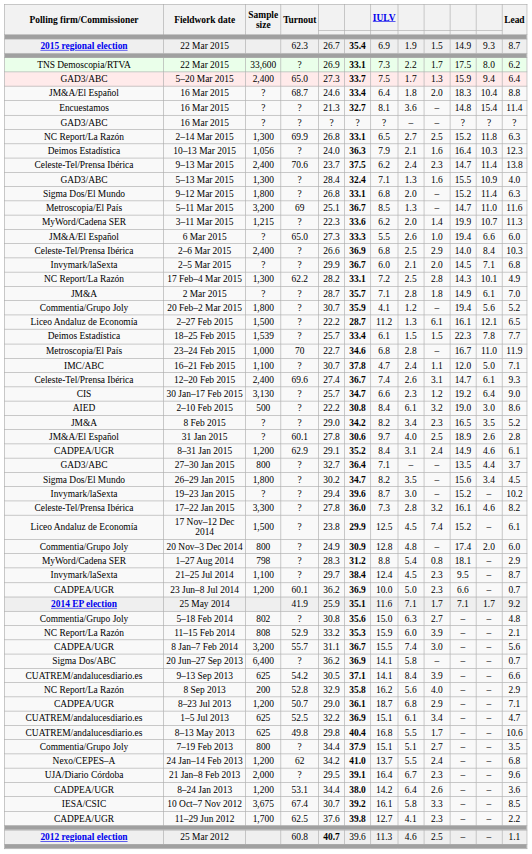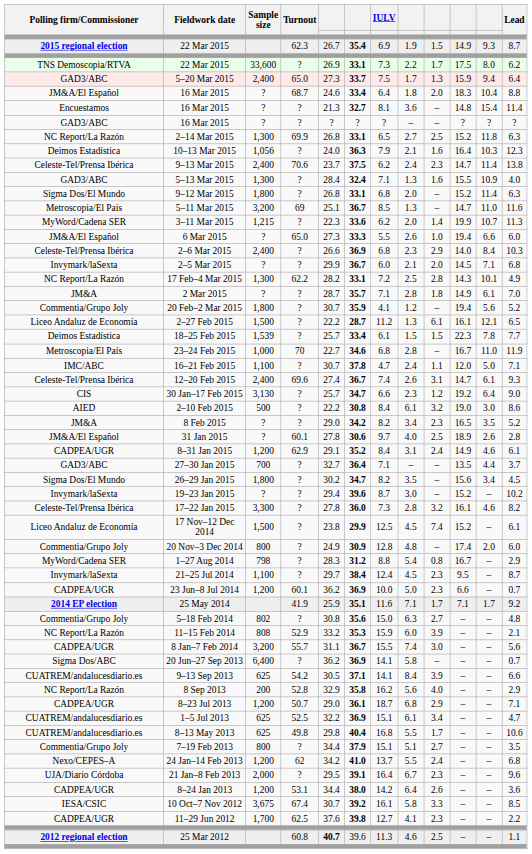(411, 251) 2.5 -> (411, 251) 2.3
(263, 465) 800 -> (263, 465) 700
(463, 561) 18.1 -> (463, 561) 16.7
